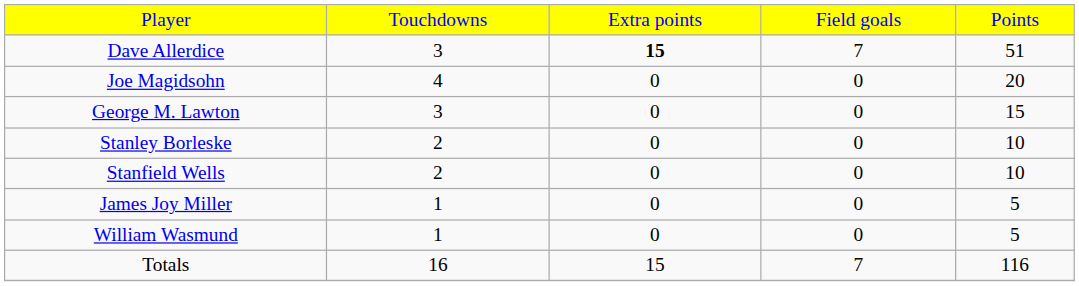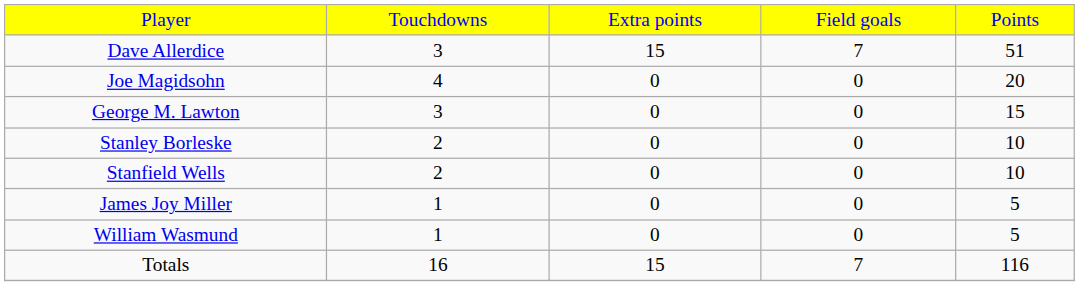(655, 50) bold -> (655, 50) normal
